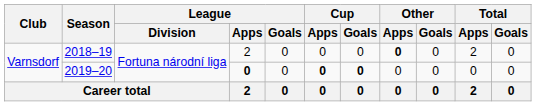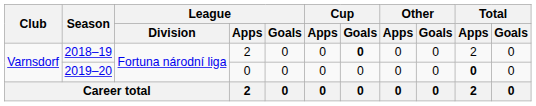(360, 52) normal -> (360, 52) bold
(398, 52) bold -> (398, 52) normal
(247, 71) bold -> (247, 71) normal
(323, 71) bold -> (323, 71) normal
(360, 71) bold -> (360, 71) normal
(473, 71) normal -> (473, 71) bold
